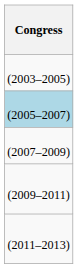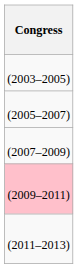(39, 116) lightblue background -> (39, 116) no background
(39, 195) no background -> (39, 195) pink background
